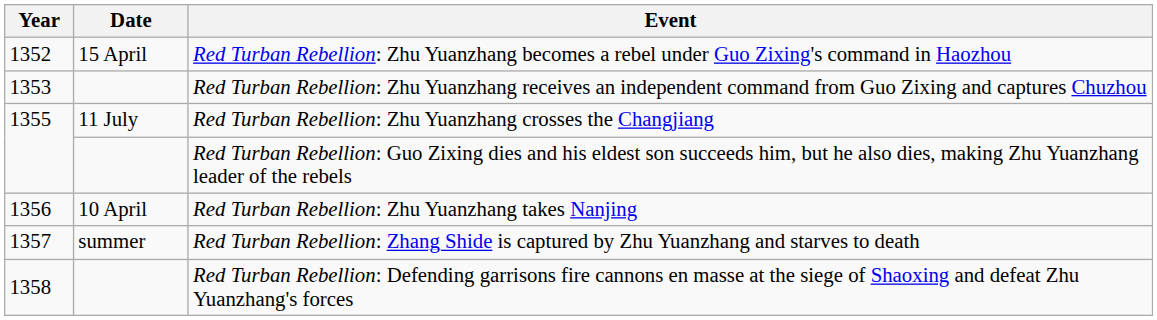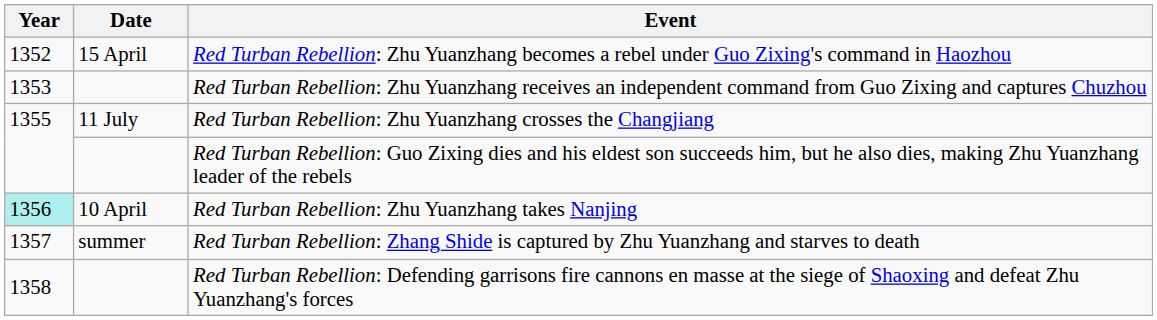(30, 209) no background -> (30, 209) paleturquoise background
